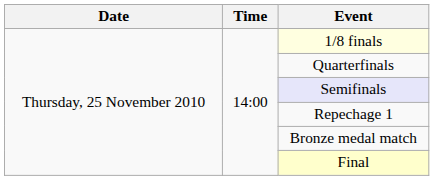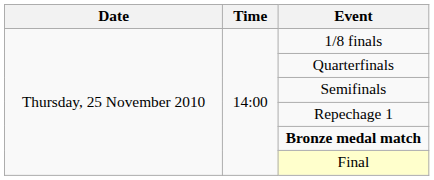(353, 41) lightyellow background -> (353, 41) no background
(353, 89) lavender background -> (353, 89) no background
(353, 138) normal -> (353, 138) bold
